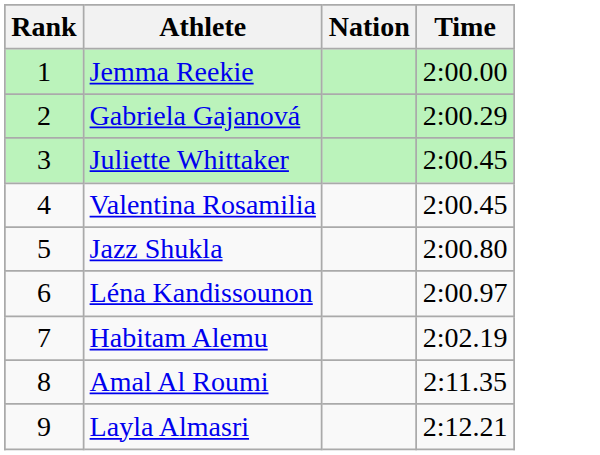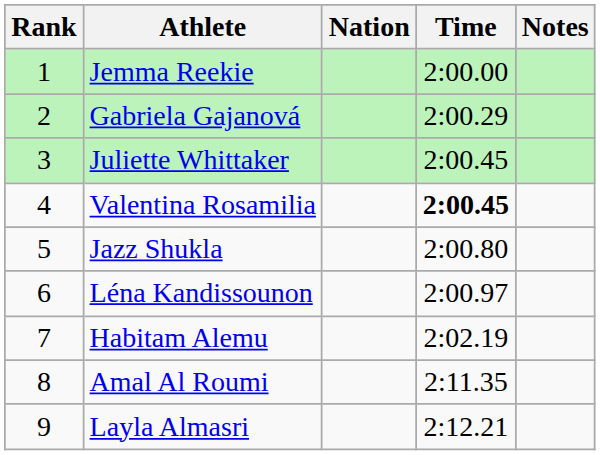+ column: (555, 26)
(465, 204) normal -> (466, 204) bold
